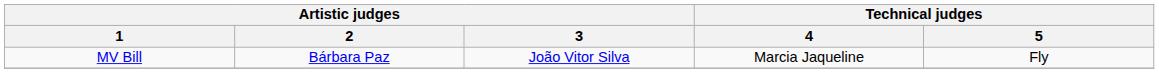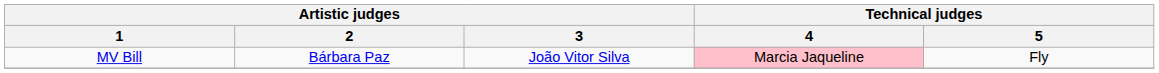(809, 57) no background -> (809, 57) pink background
